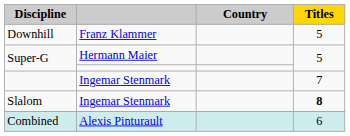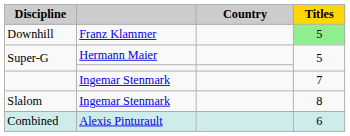(319, 34) no background -> (319, 34) lightgreen background
(319, 100) bold -> (319, 100) normal
